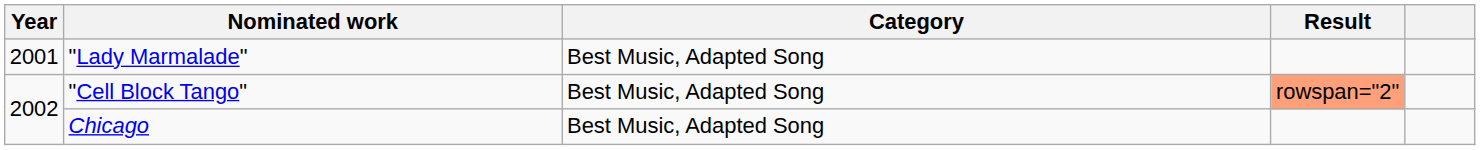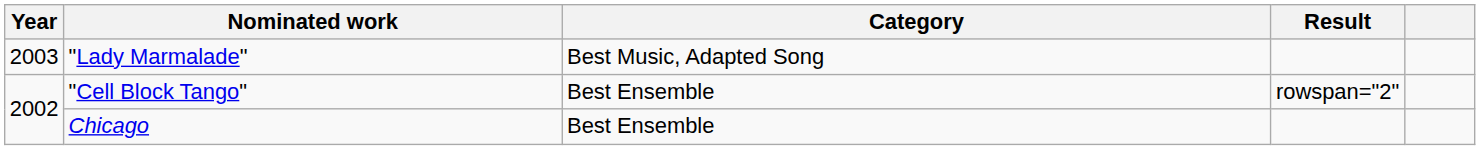(34, 56) 2001 -> (34, 56) 2003
(696, 91) Best Music, Adapted Song -> (641, 91) Best Ensemble
(1338, 91) lightsalmon background -> (1338, 91) no background
(696, 126) Best Music, Adapted Song -> (641, 126) Best Ensemble
